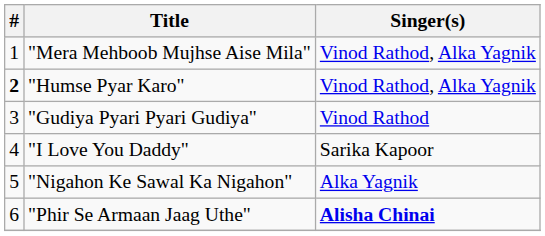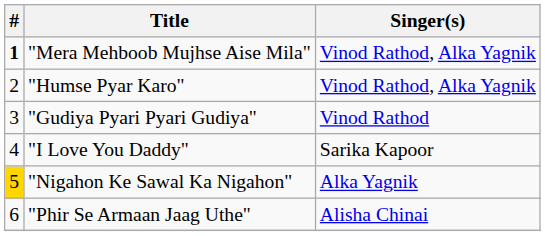(14, 53) normal -> (14, 53) bold
(14, 85) bold -> (14, 85) normal
(14, 182) no background -> (14, 182) gold background
(377, 214) bold -> (374, 214) normal
